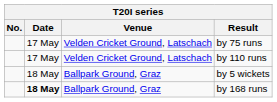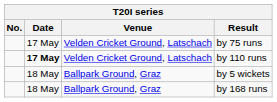(43, 58) normal -> (43, 58) bold
(43, 89) bold -> (43, 89) normal
